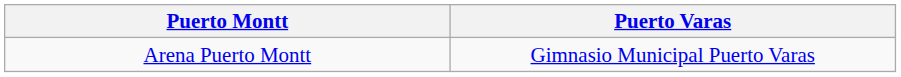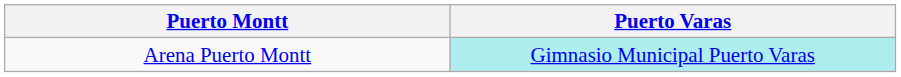(673, 54) no background -> (673, 54) paleturquoise background
